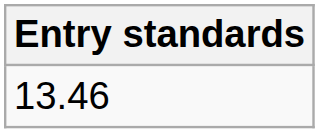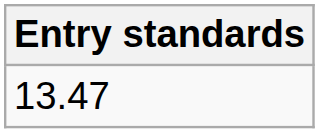(62, 95) 13.46 -> (62, 95) 13.47
